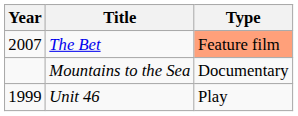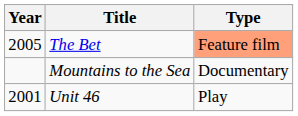(25, 44) 2007 -> (25, 44) 2005
(25, 96) 1999 -> (25, 96) 2001
